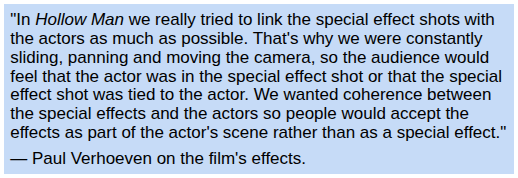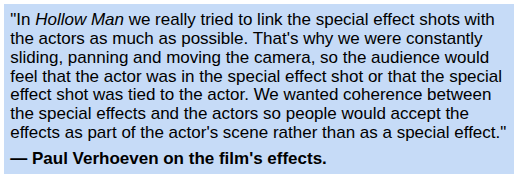(158, 158) normal -> (169, 158) bold
